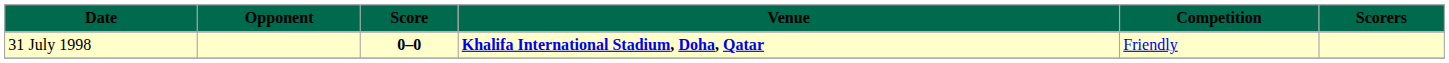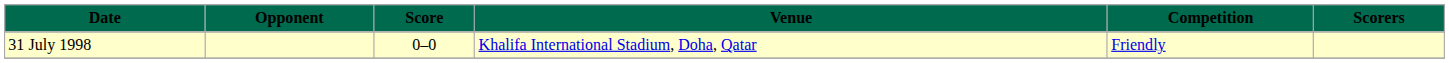(409, 44) bold -> (424, 44) normal
(613, 44) bold -> (618, 44) normal
